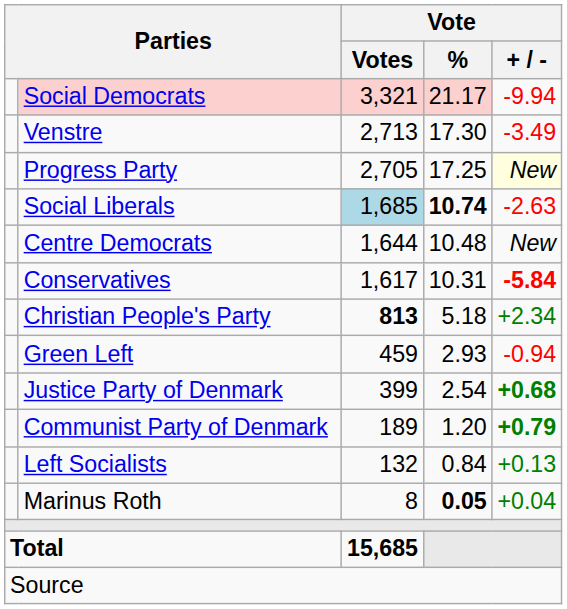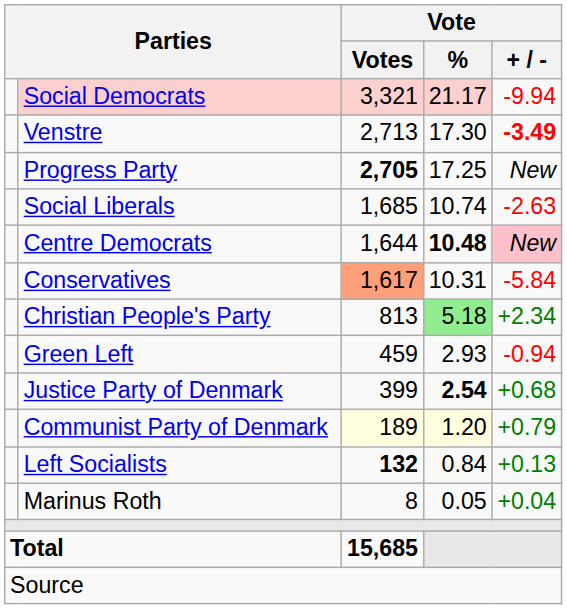(530, 133) normal -> (530, 133) bold
(389, 170) normal -> (389, 170) bold
(533, 170) lightyellow background -> (533, 170) no background
(389, 206) lightblue background -> (389, 206) no background
(458, 206) bold -> (458, 206) normal
(458, 243) normal -> (458, 243) bold
(533, 243) no background -> (533, 243) pink background
(389, 280) no background -> (389, 280) lightsalmon background
(530, 280) bold -> (530, 280) normal
(399, 317) bold -> (399, 317) normal
(464, 317) no background -> (464, 317) lightgreen background
(464, 390) normal -> (464, 390) bold
(527, 390) bold -> (527, 390) normal
(399, 427) no background -> (399, 427) lightyellow background
(464, 427) no background -> (464, 427) lightyellow background
(527, 427) bold -> (527, 427) normal
(399, 464) normal -> (399, 464) bold
(464, 501) bold -> (464, 501) normal
